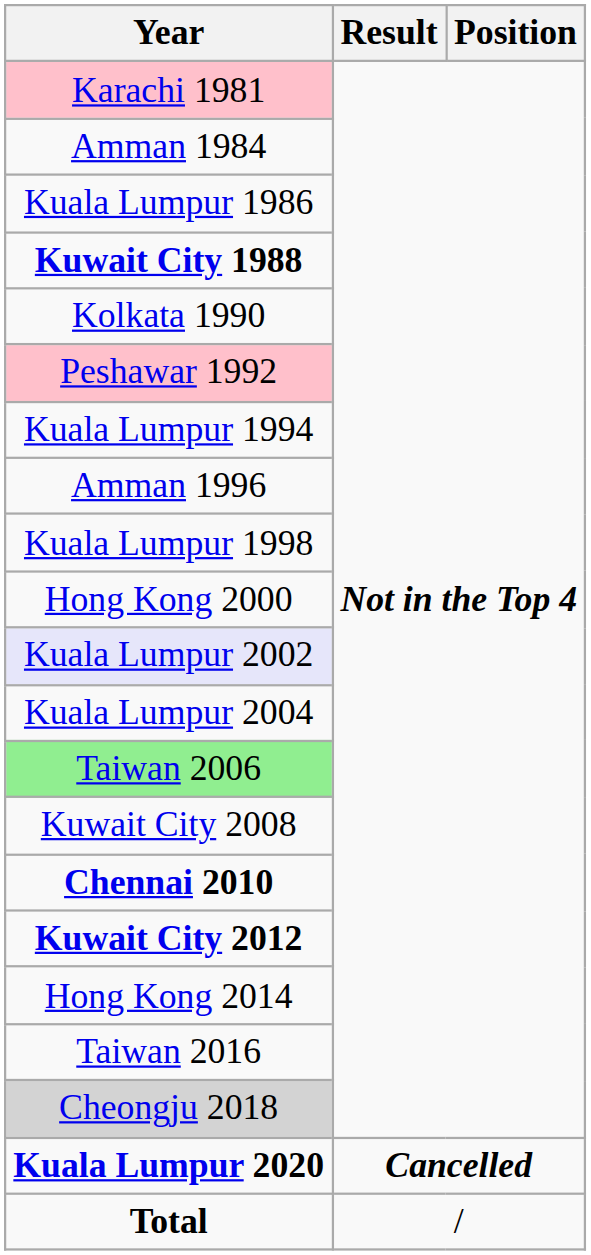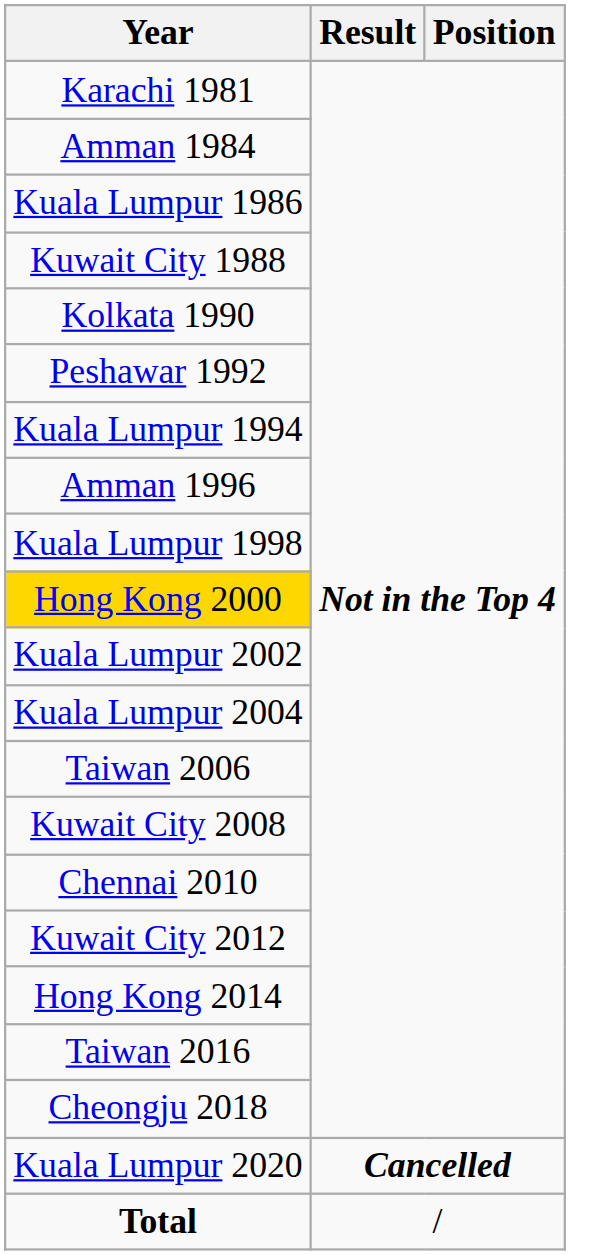(169, 89) pink background -> (158, 89) no background
(169, 259) bold -> (158, 259) normal
(169, 372) pink background -> (158, 372) no background
(169, 598) no background -> (158, 598) gold background
(169, 655) lavender background -> (158, 655) no background
(169, 768) lightgreen background -> (158, 768) no background
(169, 881) bold -> (158, 881) normal
(169, 938) bold -> (158, 938) normal
(169, 1107) lightgrey background -> (158, 1107) no background
(169, 1164) bold -> (158, 1164) normal
